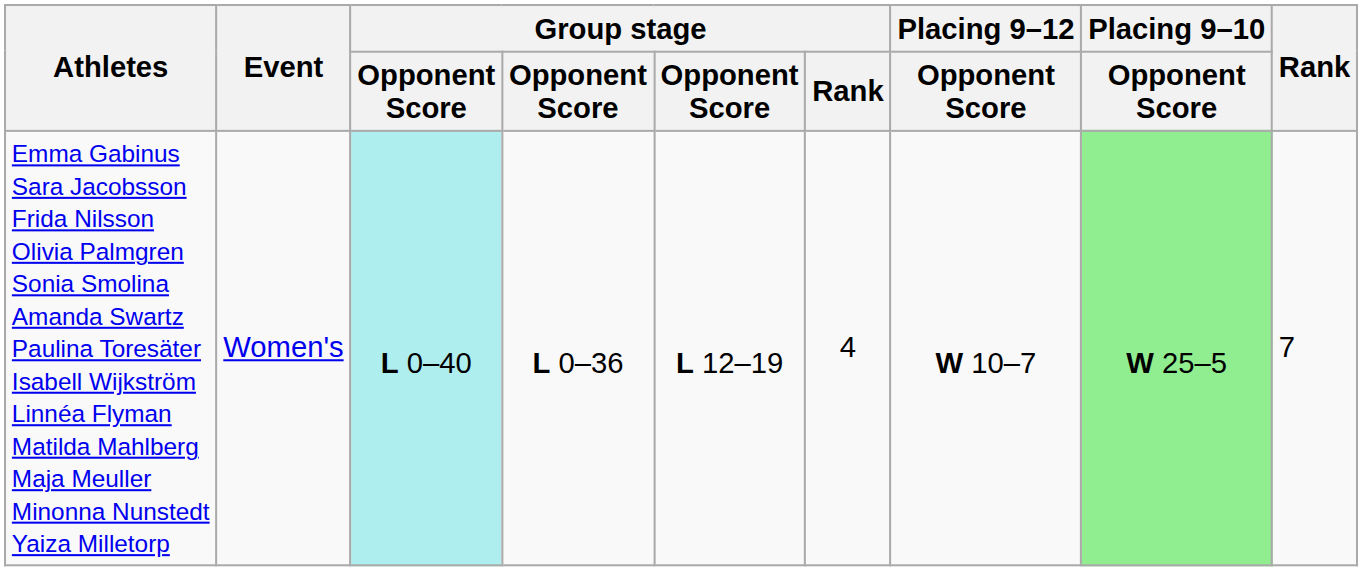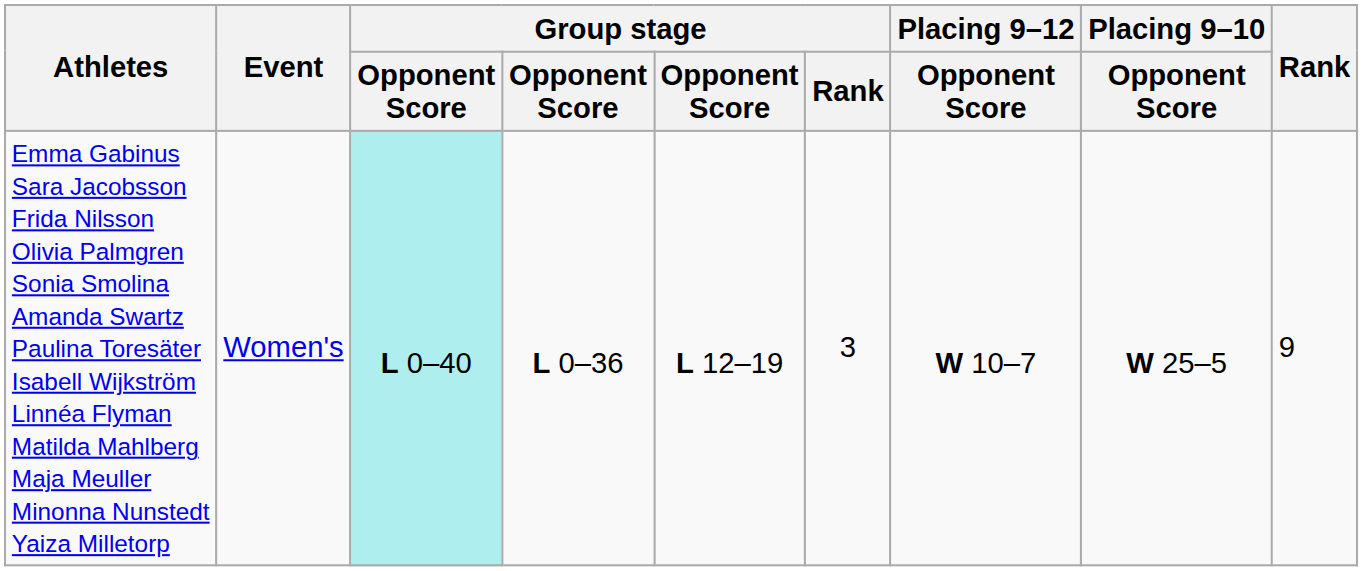(848, 348) 4 -> (848, 348) 3
(1177, 364) lightgreen background -> (1177, 364) no background
(1287, 348) 7 -> (1287, 348) 9
